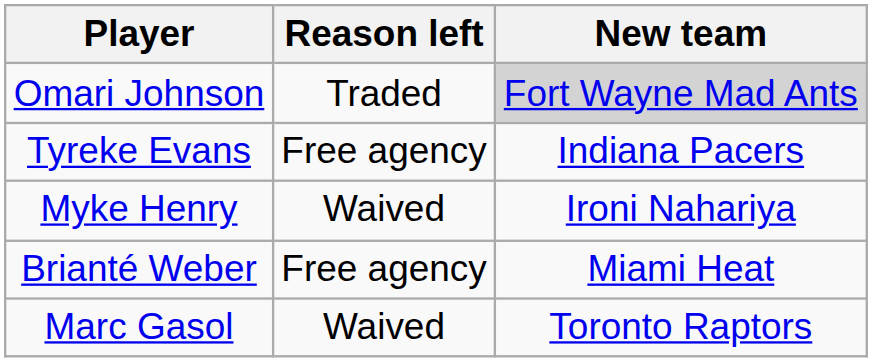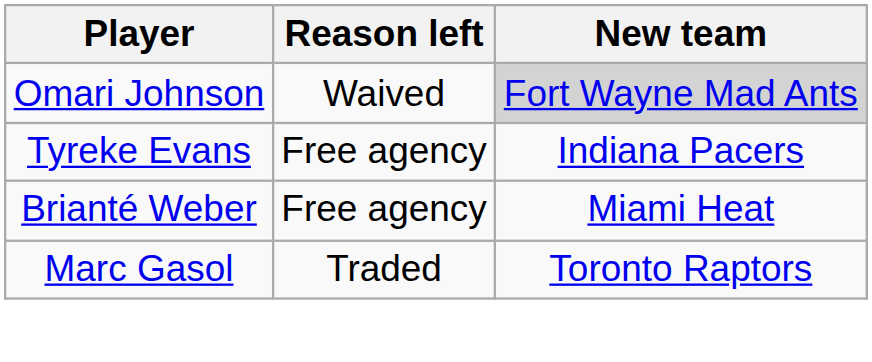(384, 92) Traded -> (384, 92) Waived
- row: (139, 209)
(384, 326) Waived -> (384, 268) Traded
